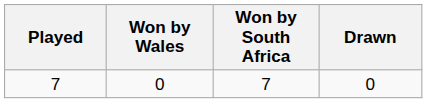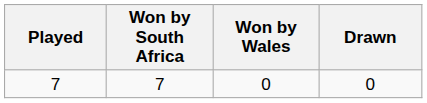columns swapped: (266, 37) <-> (160, 37)
